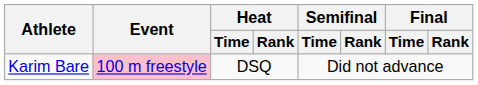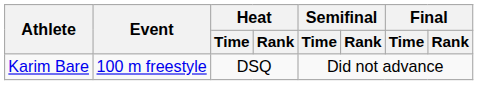(152, 67) pink background -> (152, 67) no background
